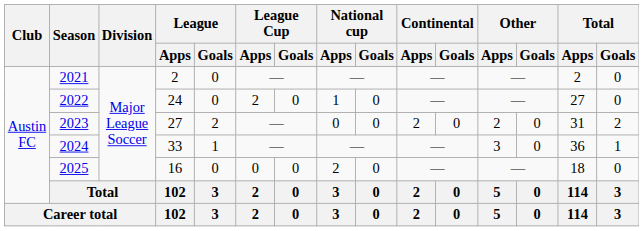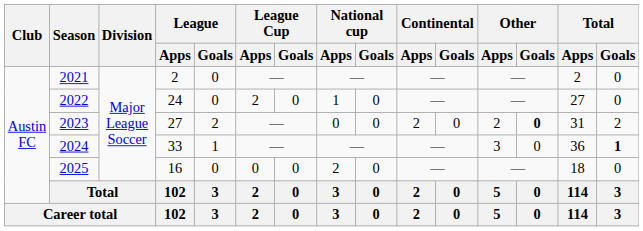(537, 123) normal -> (537, 123) bold
(618, 146) normal -> (618, 146) bold
